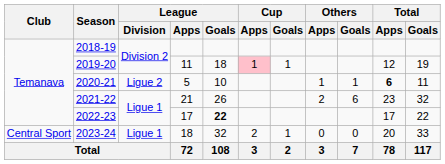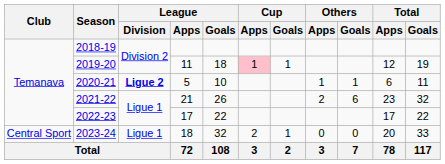(144, 82) normal -> (144, 82) bold
(389, 82) bold -> (389, 82) normal
(220, 116) bold -> (220, 116) normal
